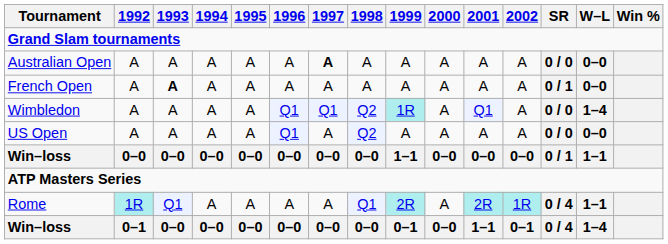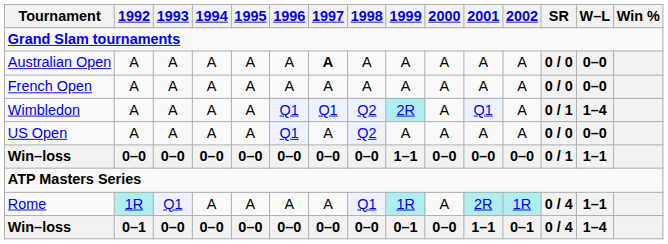(173, 86) bold -> (173, 86) normal
(559, 86) 0 / 1 -> (559, 86) 0 / 0
(406, 109) 1R -> (406, 109) 2R
(559, 109) 0 / 0 -> (559, 109) 0 / 1
(406, 203) 2R -> (406, 203) 1R
